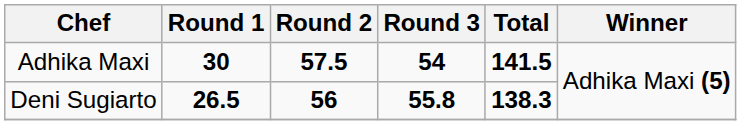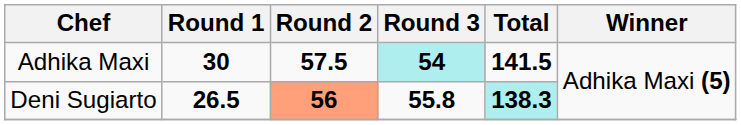(432, 61) no background -> (432, 61) paleturquoise background
(324, 100) no background -> (324, 100) lightsalmon background
(521, 100) no background -> (521, 100) paleturquoise background
